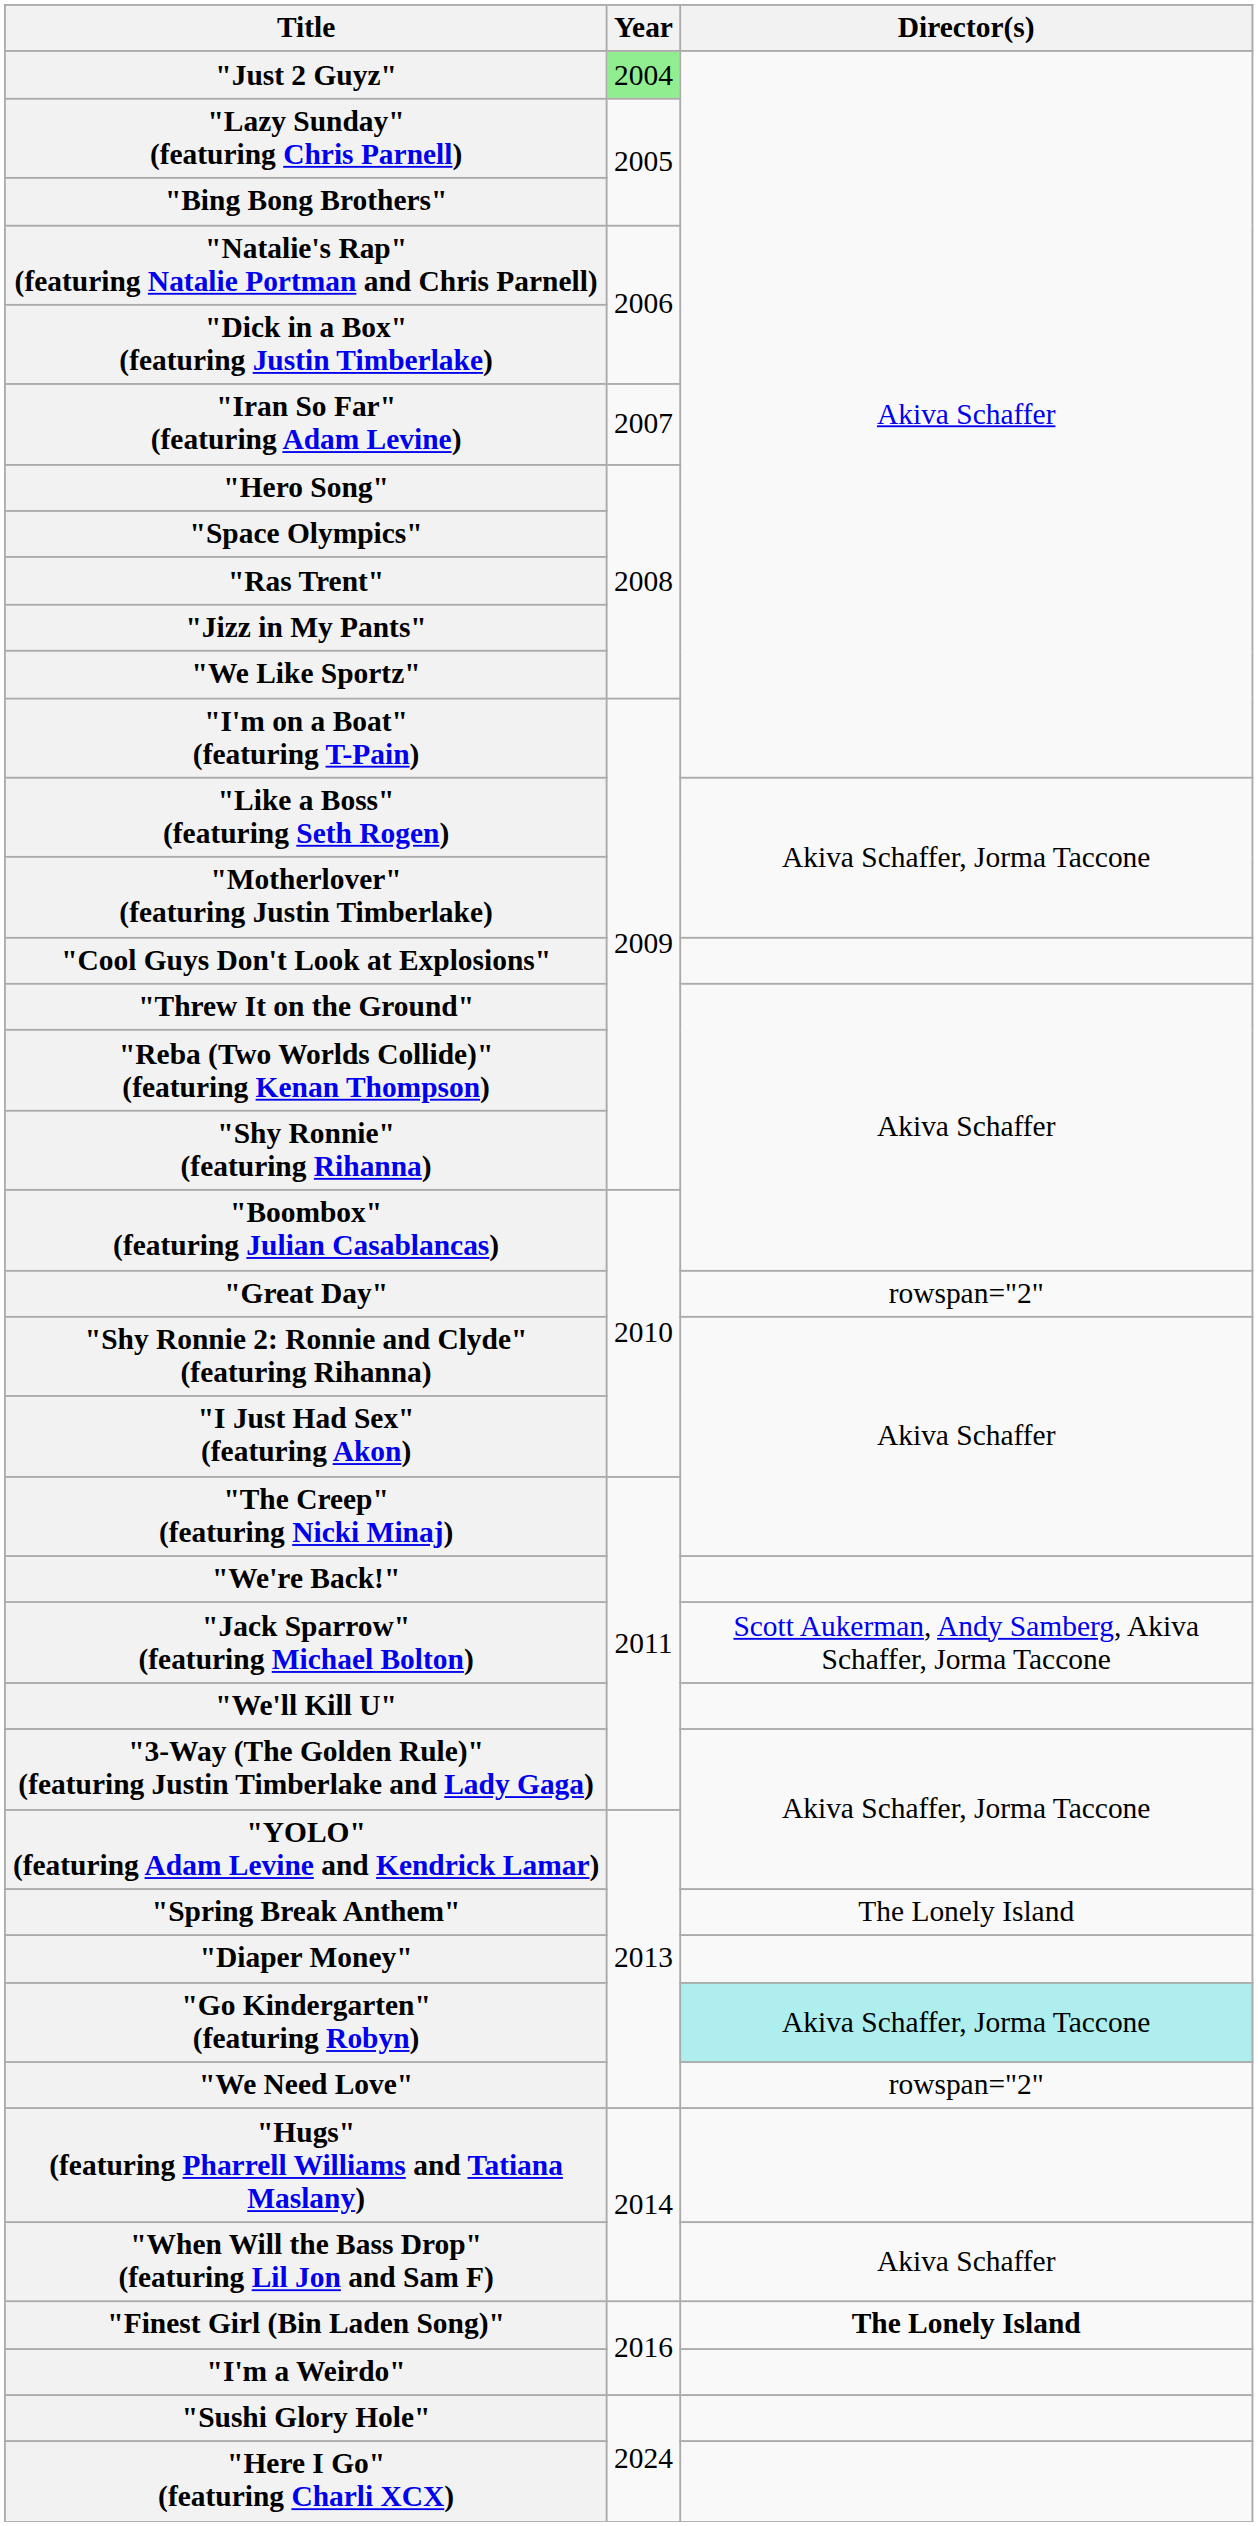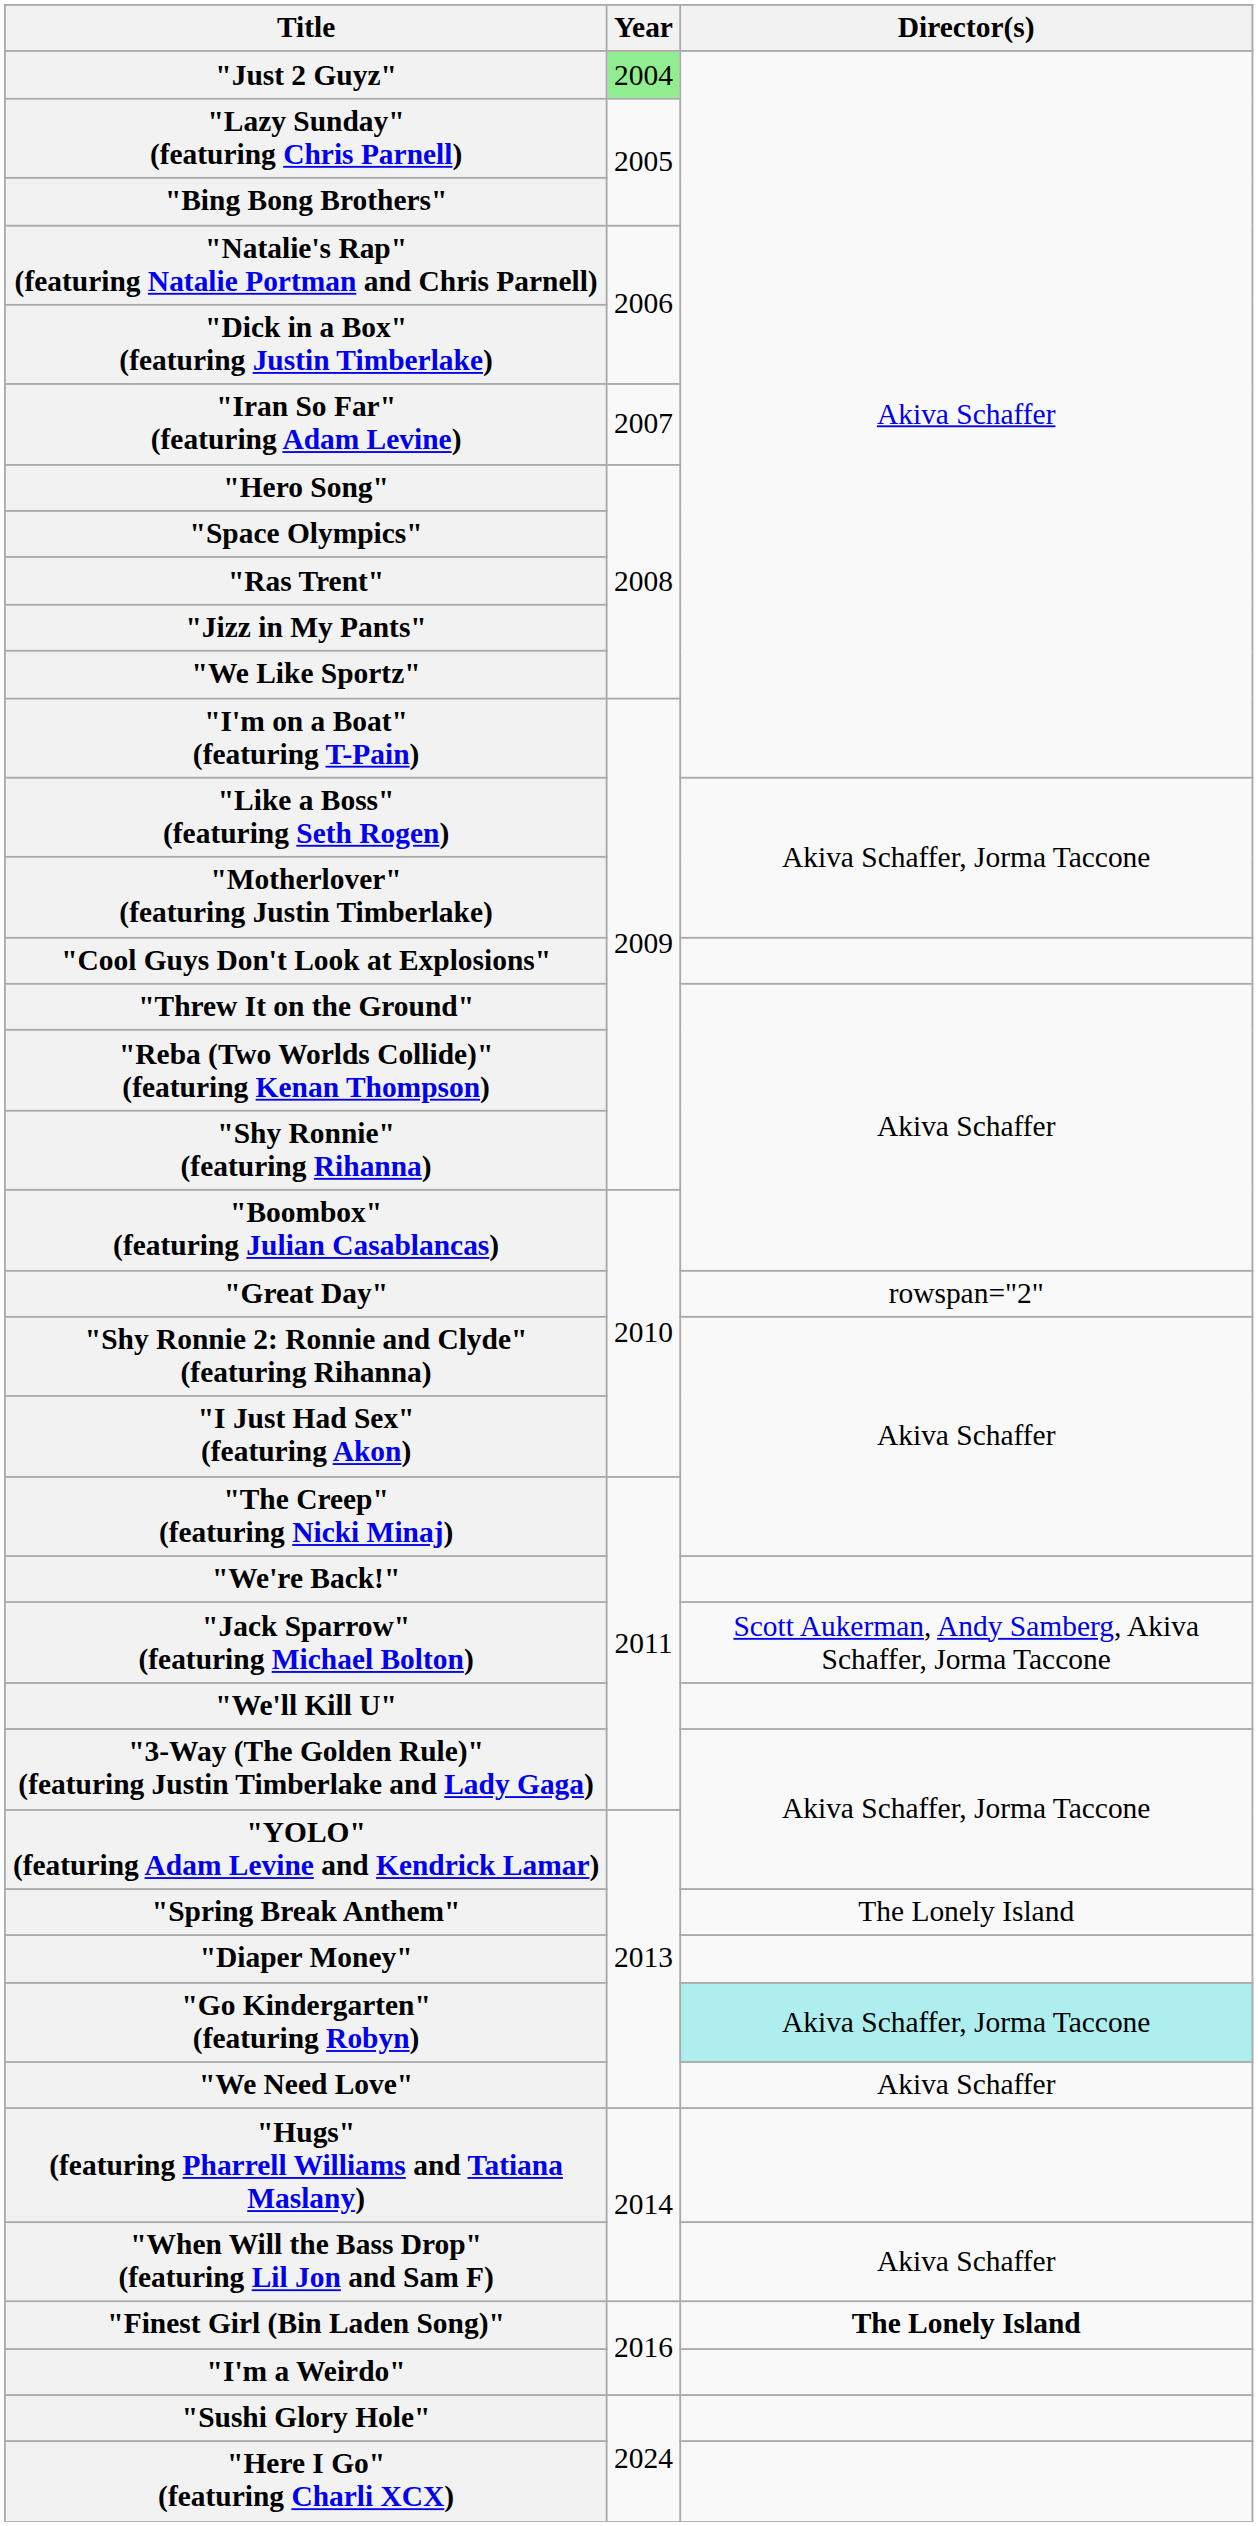(966, 2084) rowspan="2" -> (966, 2084) Akiva Schaffer
